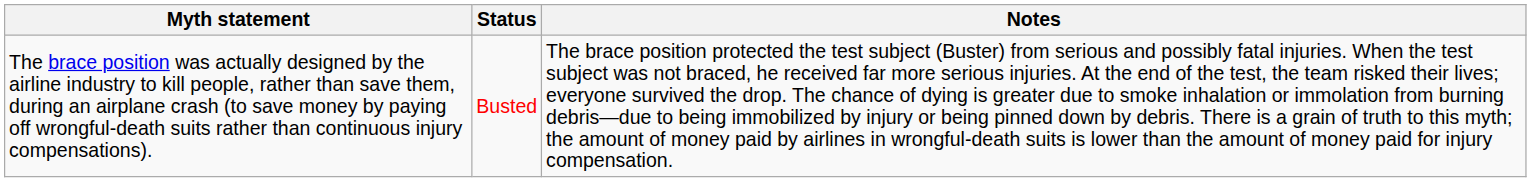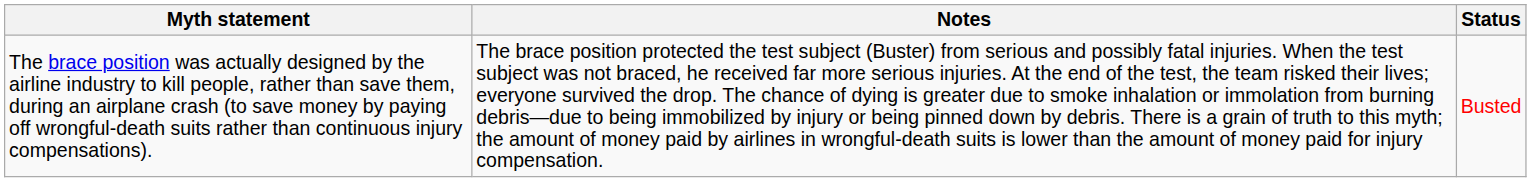columns swapped: (507, 19) <-> (1034, 19)
